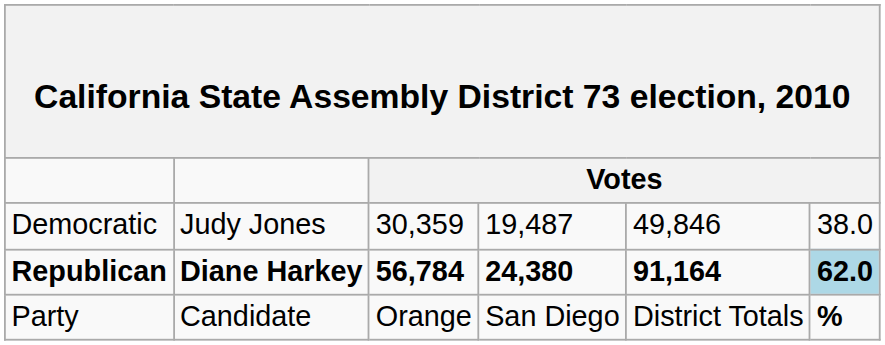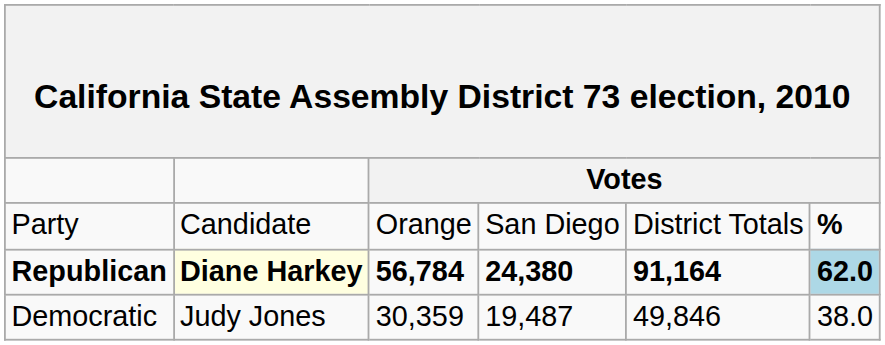rows swapped: (45, 317) <-> (84, 225)
(271, 271) no background -> (271, 271) lightyellow background
